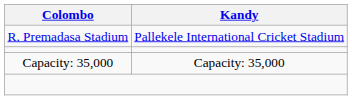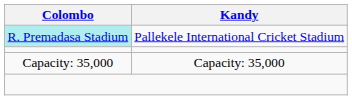(68, 36) no background -> (68, 36) paleturquoise background
